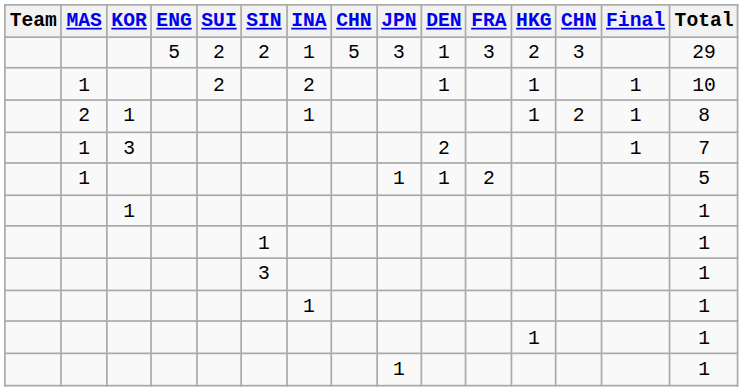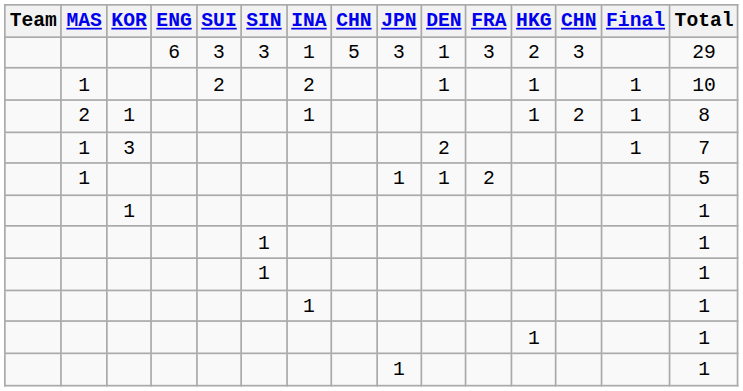(174, 52) 5 -> (174, 52) 6
(219, 52) 2 -> (219, 52) 3
(264, 52) 2 -> (264, 52) 3
(264, 274) 3 -> (264, 274) 1
